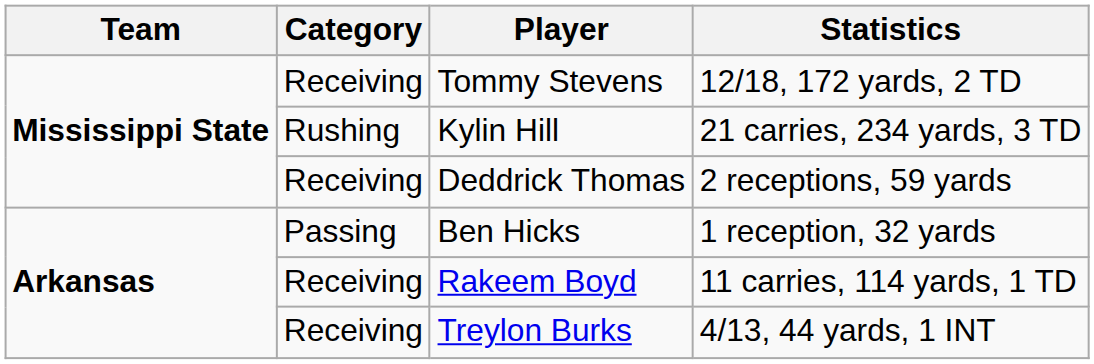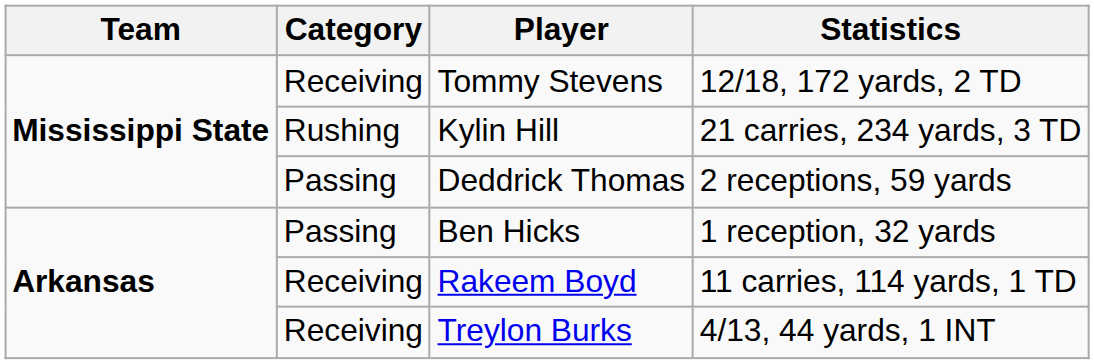(353, 181) Receiving -> (340, 181) Passing
